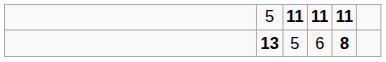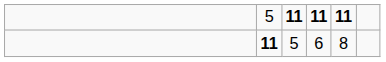(270, 43) 13 -> (269, 43) 11
(344, 43) bold -> (344, 43) normal
